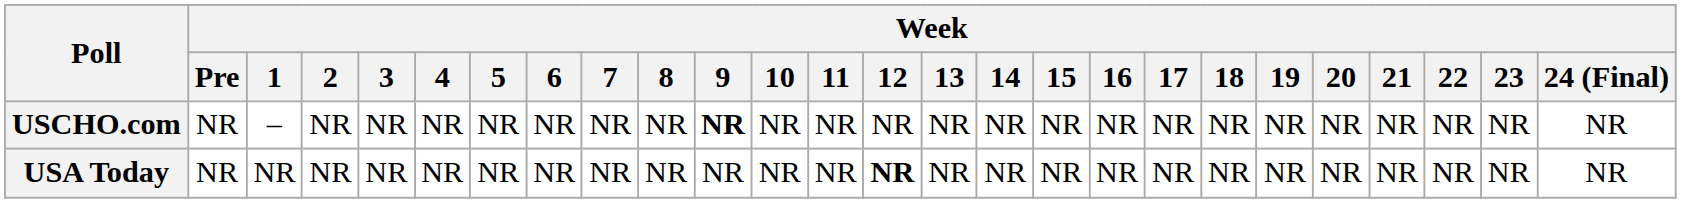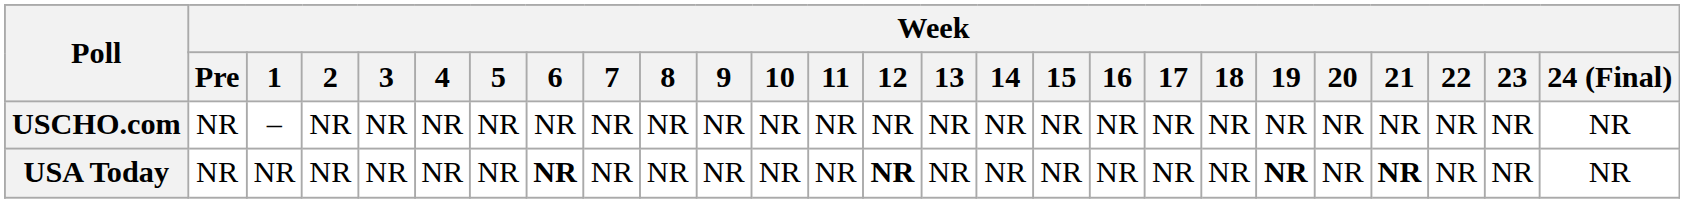(723, 124) bold -> (724, 124) normal
(554, 172) normal -> (555, 172) bold
(1285, 172) normal -> (1286, 172) bold
(1397, 172) normal -> (1399, 172) bold
